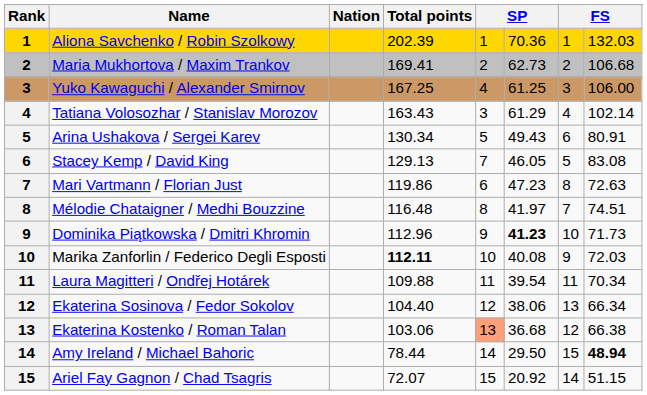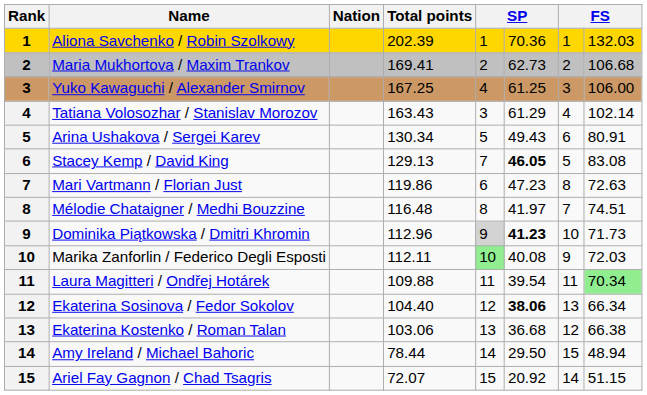(527, 161) normal -> (527, 161) bold
(483, 233) no background -> (483, 233) lightgrey background
(410, 257) bold -> (409, 257) normal
(488, 257) no background -> (488, 257) lightgreen background
(607, 281) no background -> (607, 281) lightgreen background
(527, 305) normal -> (527, 305) bold
(488, 329) lightsalmon background -> (488, 329) no background
(607, 354) bold -> (607, 354) normal
